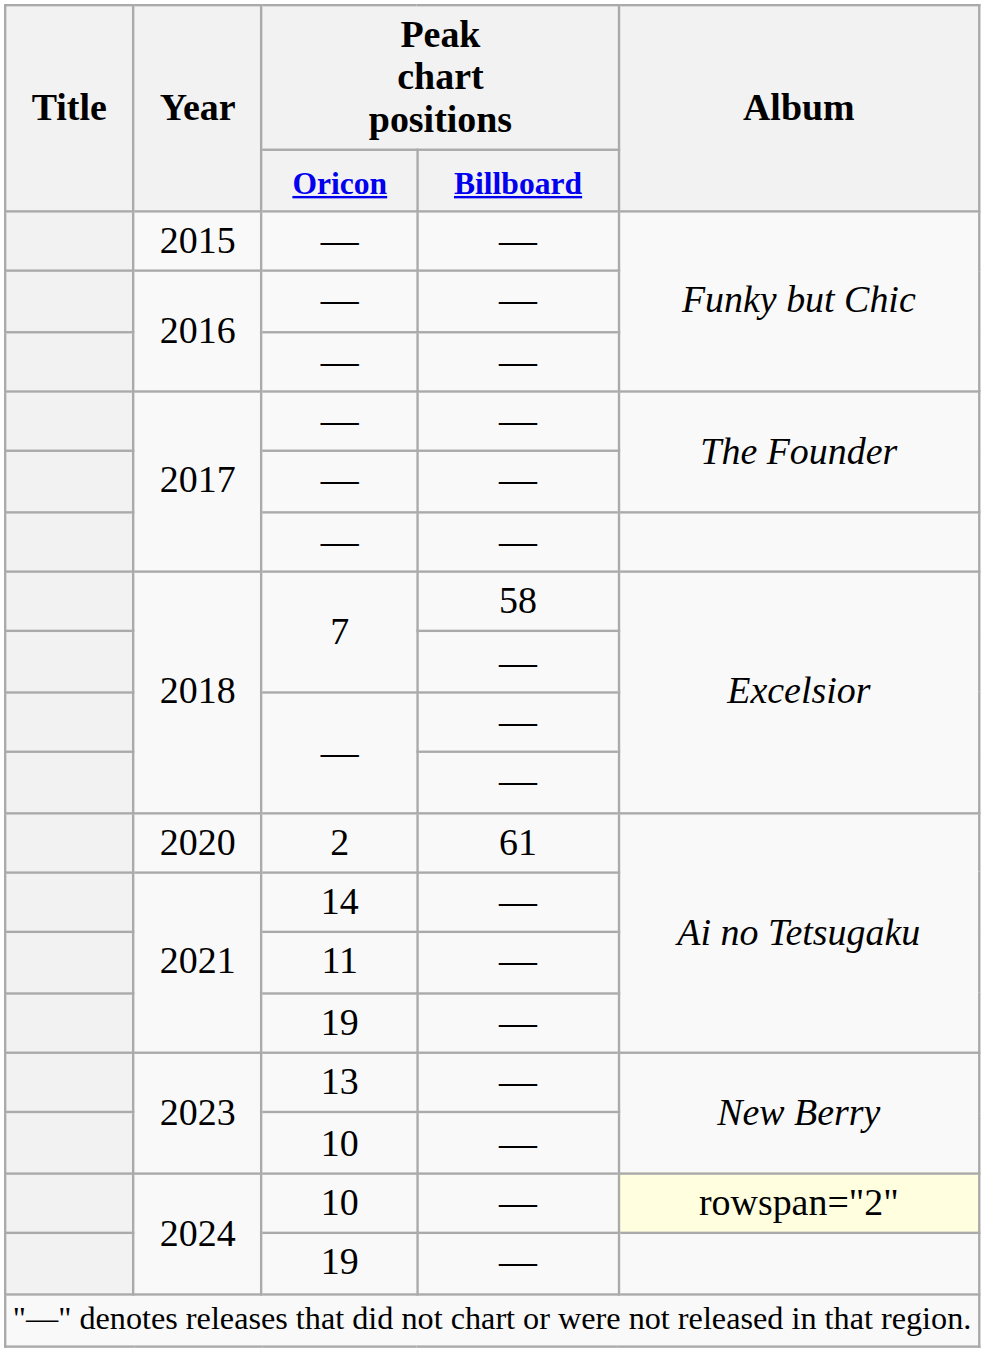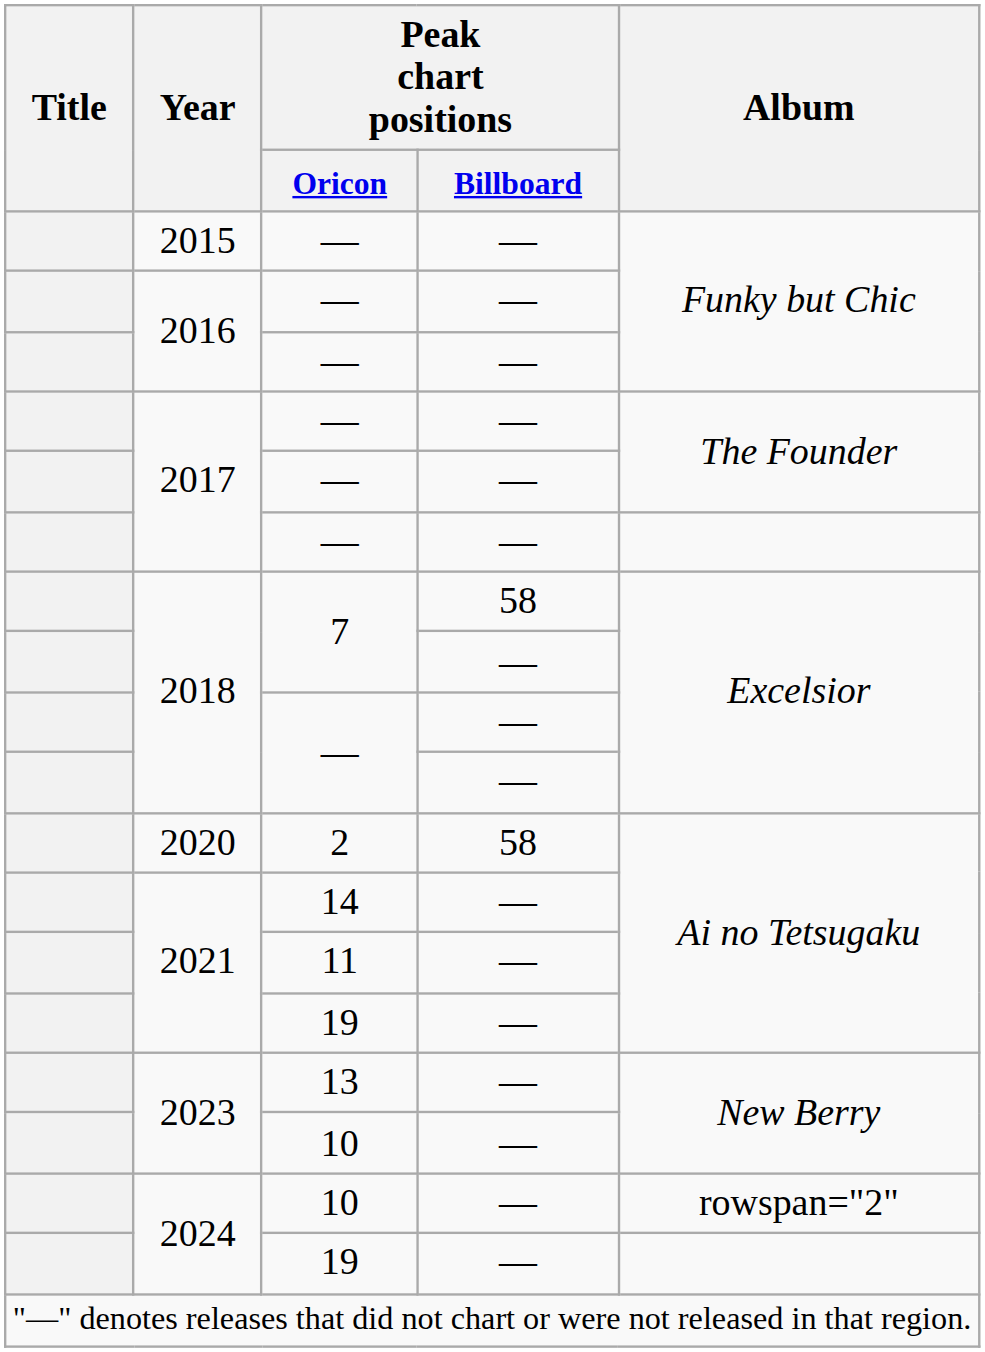(518, 841) 61 -> (518, 841) 58
(799, 1202) lightyellow background -> (799, 1202) no background
